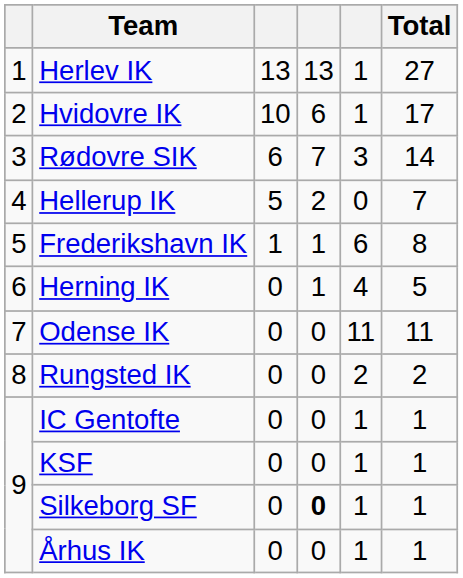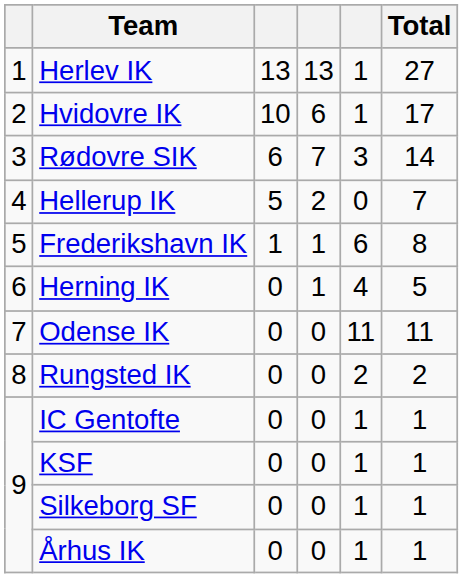(318, 506) bold -> (318, 506) normal
